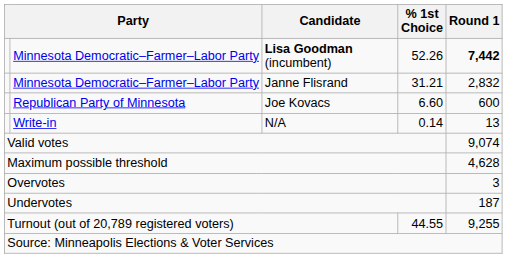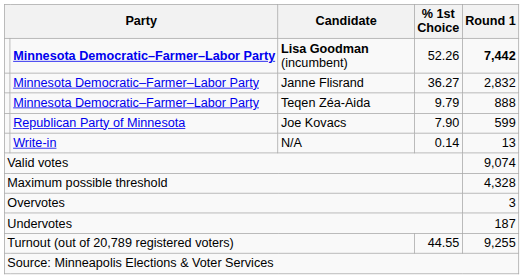(136, 55) normal -> (144, 55) bold
(427, 83) 31.21 -> (443, 83) 36.27
+ row: (326, 103)
(431, 103) 6.60 -> (447, 123) 7.90
(489, 103) 600 -> (505, 123) 599
(484, 163) 4,628 -> (500, 183) 4,328
